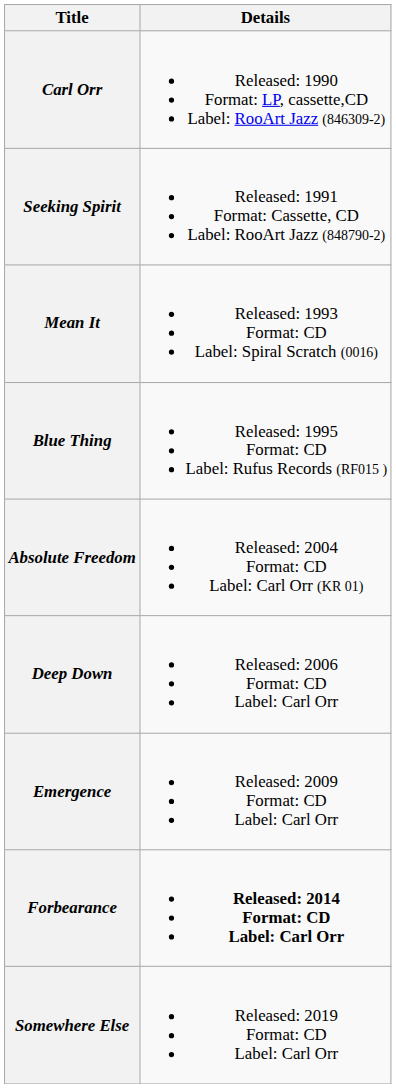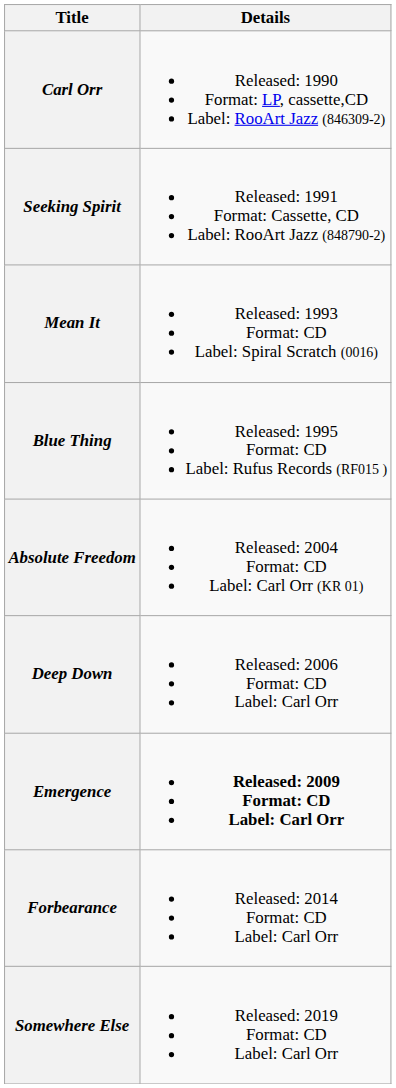(265, 801) normal -> (265, 801) bold
(265, 918) bold -> (265, 918) normal
